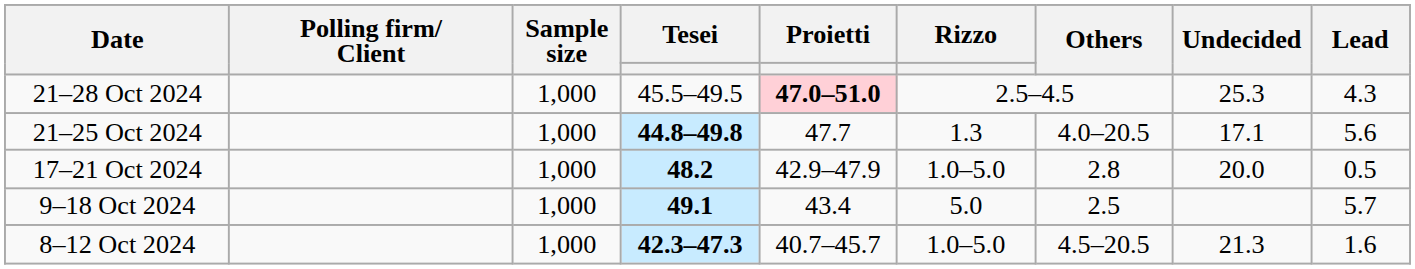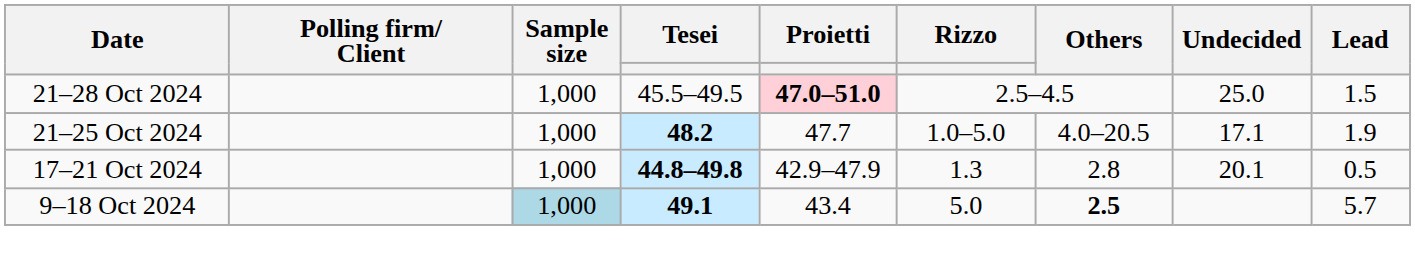(1242, 94) 25.3 -> (1242, 94) 25.0
(1360, 94) 4.3 -> (1360, 94) 1.5
(690, 131) 44.8–49.8 -> (690, 131) 48.2
(966, 131) 1.3 -> (966, 131) 1.0–5.0
(1360, 131) 5.6 -> (1360, 131) 1.9
(690, 169) 48.2 -> (690, 169) 44.8–49.8
(966, 169) 1.0–5.0 -> (966, 169) 1.3
(1242, 169) 20.0 -> (1242, 169) 20.1
(567, 206) no background -> (567, 206) lightblue background
(1104, 206) normal -> (1104, 206) bold
- row: (117, 244)
